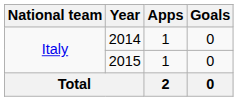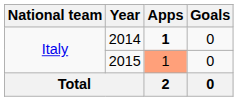(166, 38) normal -> (166, 38) bold
(166, 61) no background -> (166, 61) lightsalmon background
